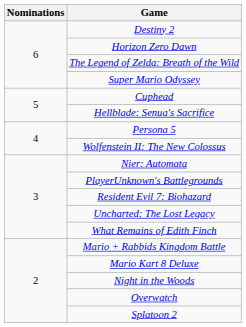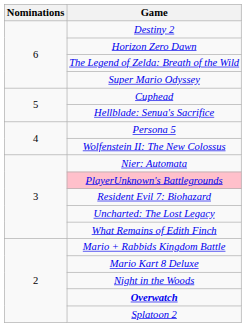(154, 180) no background -> (154, 180) pink background
(154, 297) normal -> (154, 297) bold
